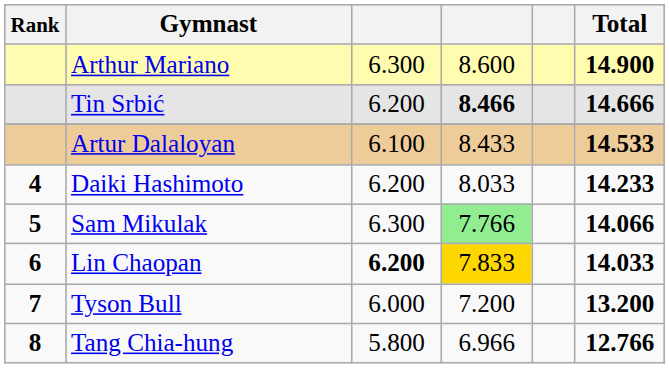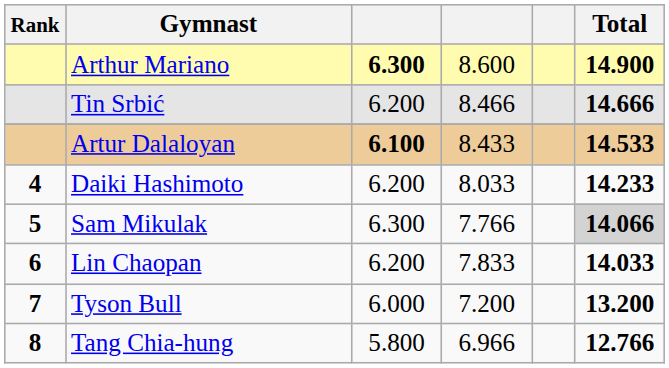(397, 64) normal -> (397, 64) bold
(487, 104) bold -> (487, 104) normal
(397, 143) normal -> (397, 143) bold
(487, 223) lightgreen background -> (487, 223) no background
(620, 223) no background -> (620, 223) lightgrey background
(397, 263) bold -> (397, 263) normal
(487, 263) gold background -> (487, 263) no background
